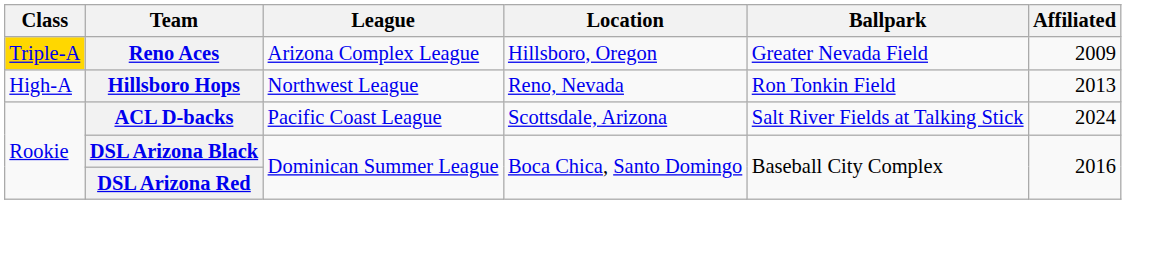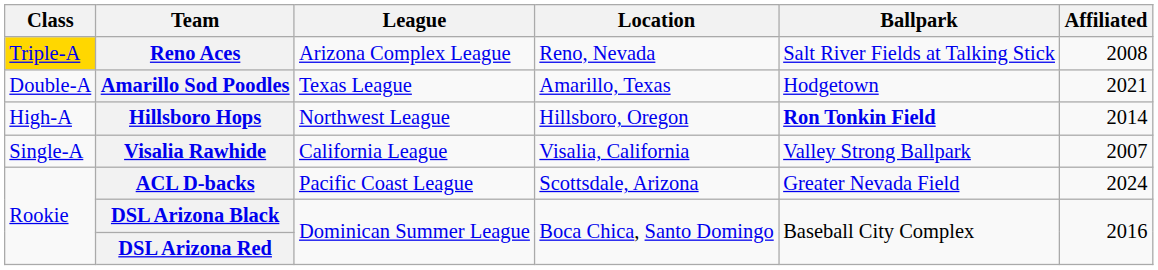(582, 53) Hillsboro, Oregon -> (597, 53) Reno, Nevada
(840, 53) Greater Nevada Field -> (919, 53) Salt River Fields at Talking Stick
(1096, 53) 2009 -> (1127, 53) 2008
+ row: (195, 85)
(566, 85) Reno, Nevada -> (614, 118) Hillsboro, Oregon
(824, 85) normal -> (859, 118) bold
(1096, 85) 2013 -> (1127, 118) 2014
+ row: (195, 150)
(888, 118) Salt River Fields at Talking Stick -> (871, 183) Greater Nevada Field
